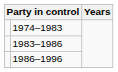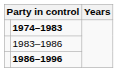(37, 28) normal -> (37, 28) bold
(37, 59) normal -> (37, 59) bold
